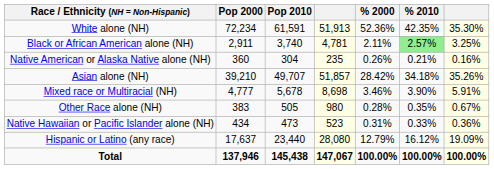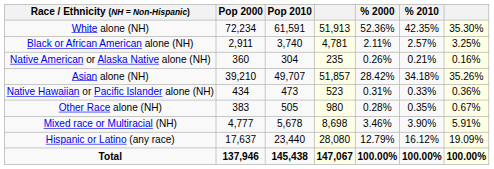(422, 44) lightgreen background -> (422, 44) no background
rows swapped: (110, 124) <-> (110, 92)
